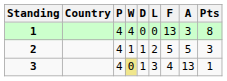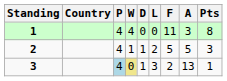(170, 31) 13 -> (170, 31) 11
(119, 67) no background -> (119, 67) lightblue background
(170, 67) 4 -> (170, 67) 2
